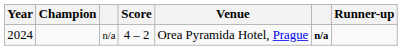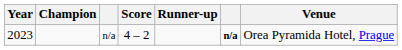columns swapped: (364, 14) <-> (233, 14)
(20, 34) 2024 -> (20, 34) 2023
